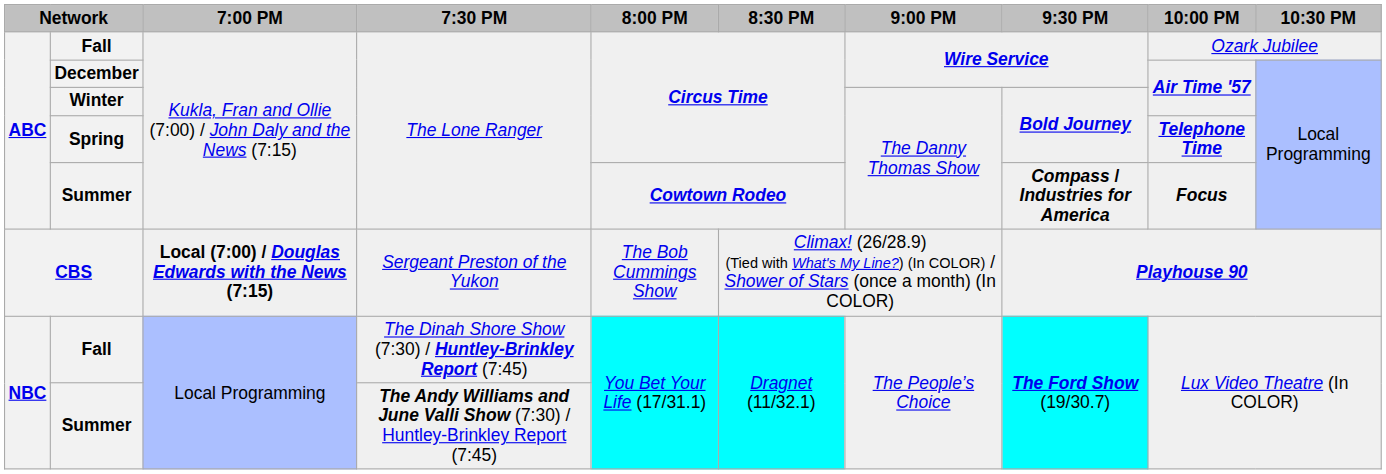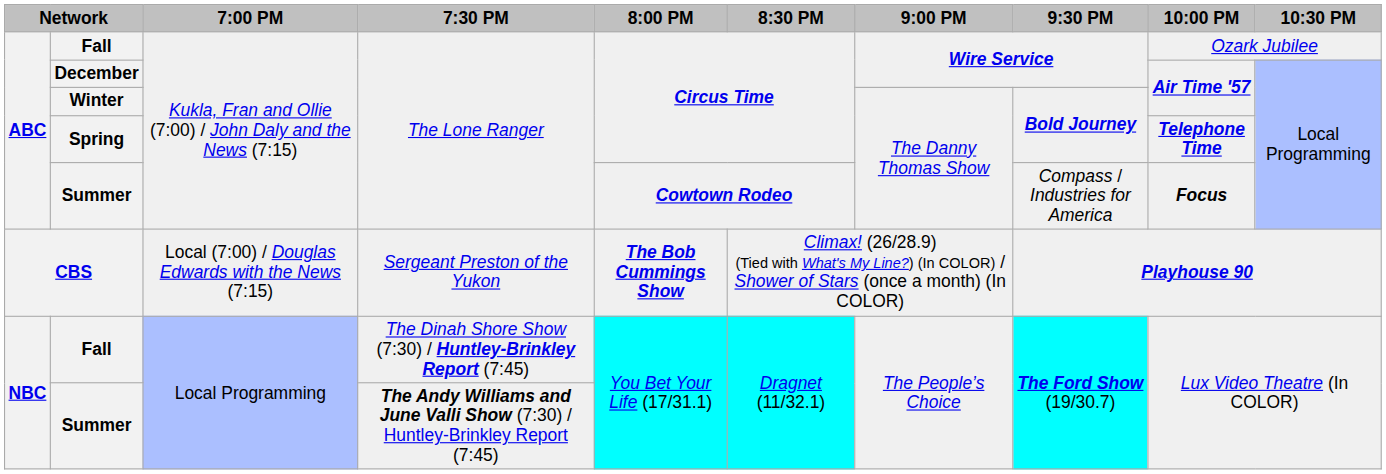(1075, 195) bold -> (1080, 195) normal
(250, 272) bold -> (250, 272) normal
(655, 272) normal -> (661, 272) bold
